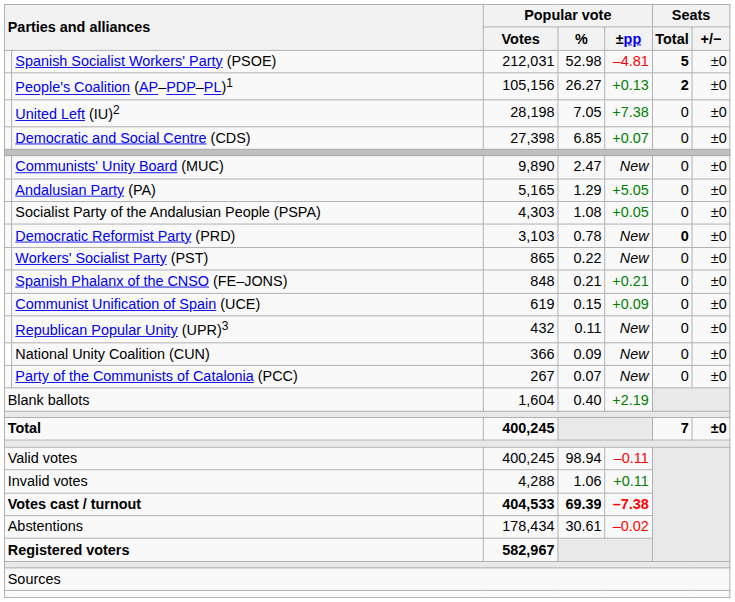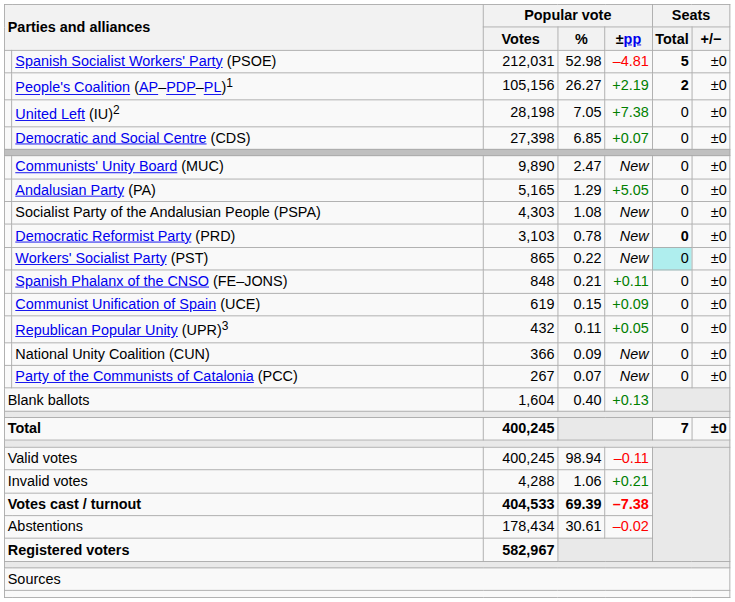(630, 86) +0.13 -> (630, 86) +2.19
(630, 213) +0.05 -> (634, 213) New
(685, 258) no background -> (685, 258) paleturquoise background
(630, 281) +0.21 -> (631, 281) +0.11
(634, 329) New -> (630, 329) +0.05
(630, 399) +2.19 -> (630, 399) +0.13
(631, 481) +0.11 -> (630, 481) +0.21
